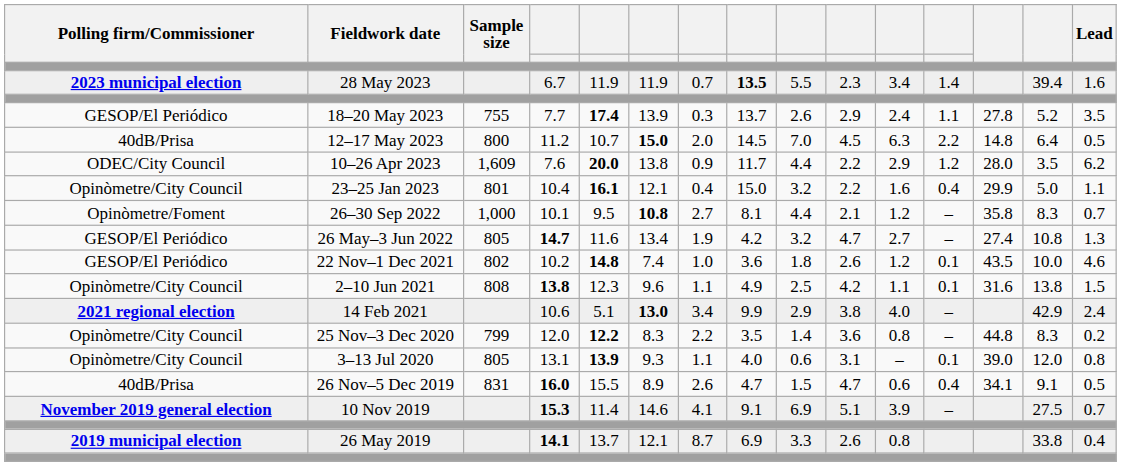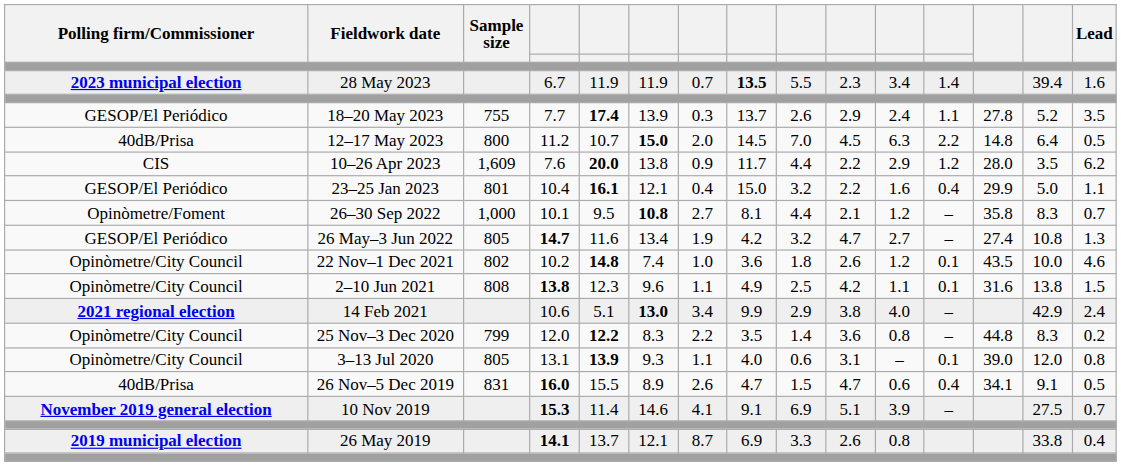(156, 164) ODEC/City Council -> (156, 164) CIS
(156, 189) Opinòmetre/City Council -> (156, 189) GESOP/El Periódico
(156, 262) GESOP/El Periódico -> (156, 262) Opinòmetre/City Council
